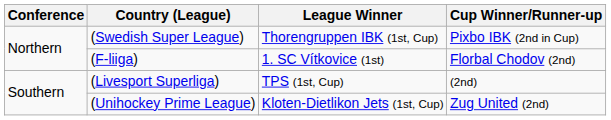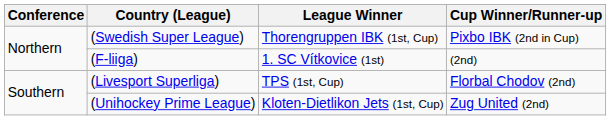(513, 59) Florbal Chodov (2nd) -> (463, 60) (2nd)
(463, 82) (2nd) -> (513, 81) Florbal Chodov (2nd)
